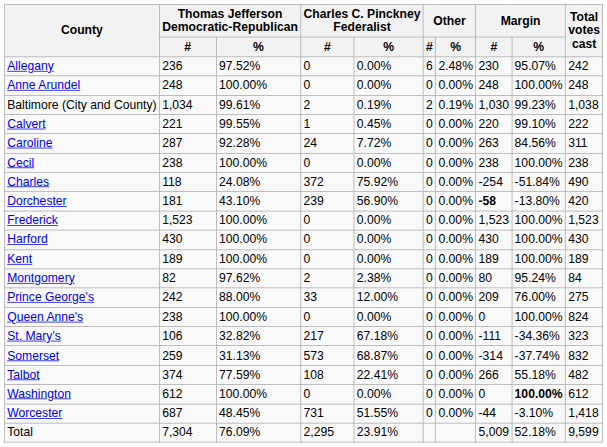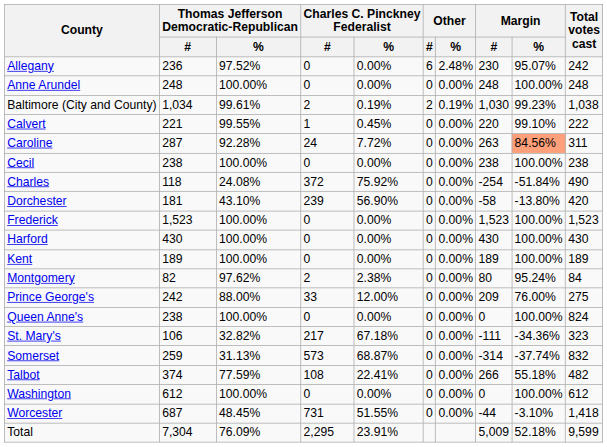(535, 143) no background -> (535, 143) lightsalmon background
(487, 201) bold -> (487, 201) normal
(539, 394) bold -> (539, 394) normal
